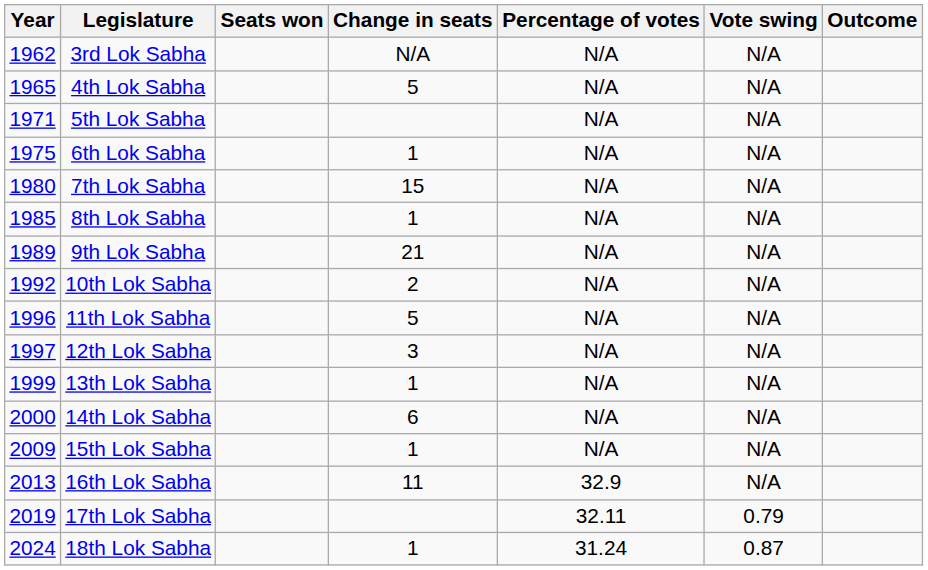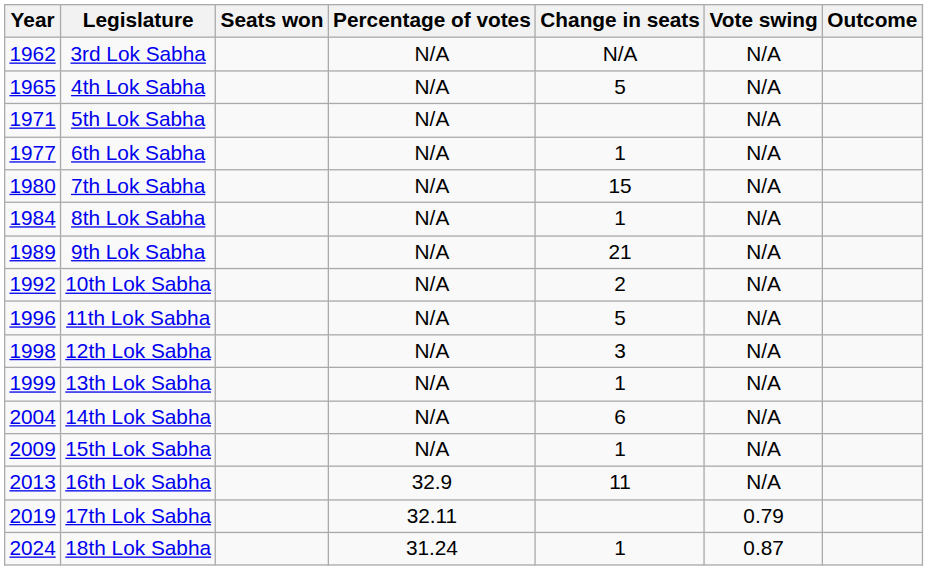columns swapped: (413, 20) <-> (601, 20)
(33, 152) 1975 -> (33, 152) 1977
(33, 218) 1985 -> (33, 218) 1984
(33, 350) 1997 -> (33, 350) 1998
(33, 416) 2000 -> (33, 416) 2004
